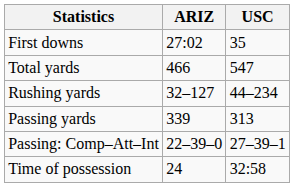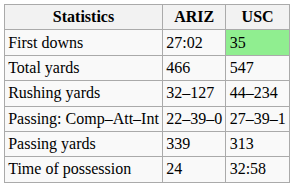(238, 42) no background -> (238, 42) lightgreen background
rows swapped: (52, 118) <-> (84, 144)
